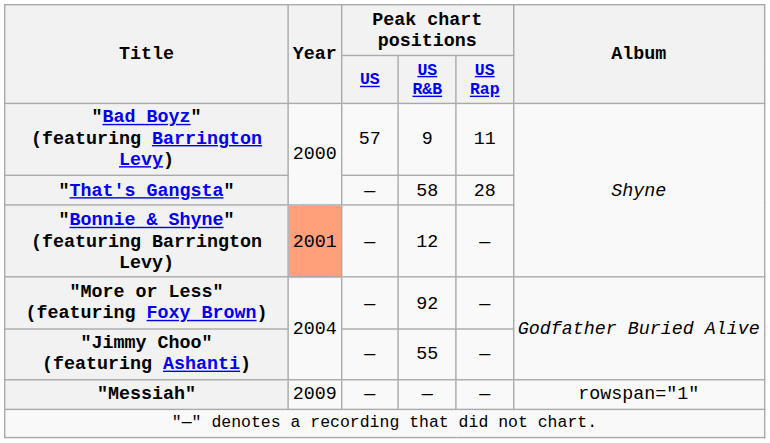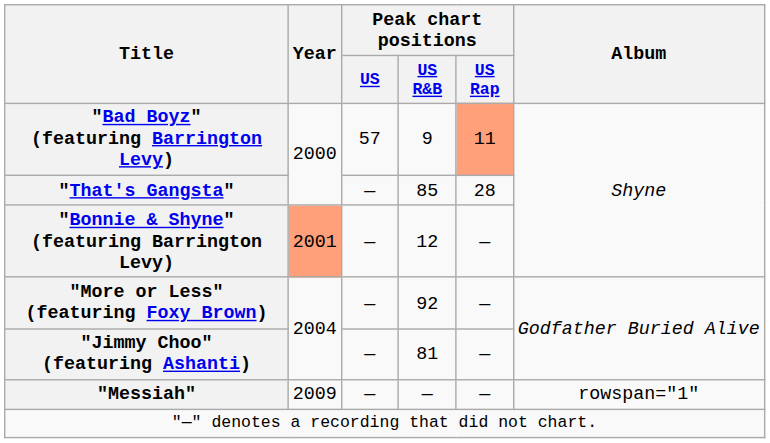(485, 139) no background -> (485, 139) lightsalmon background
(427, 190) 58 -> (427, 190) 85
(427, 354) 55 -> (427, 354) 81
